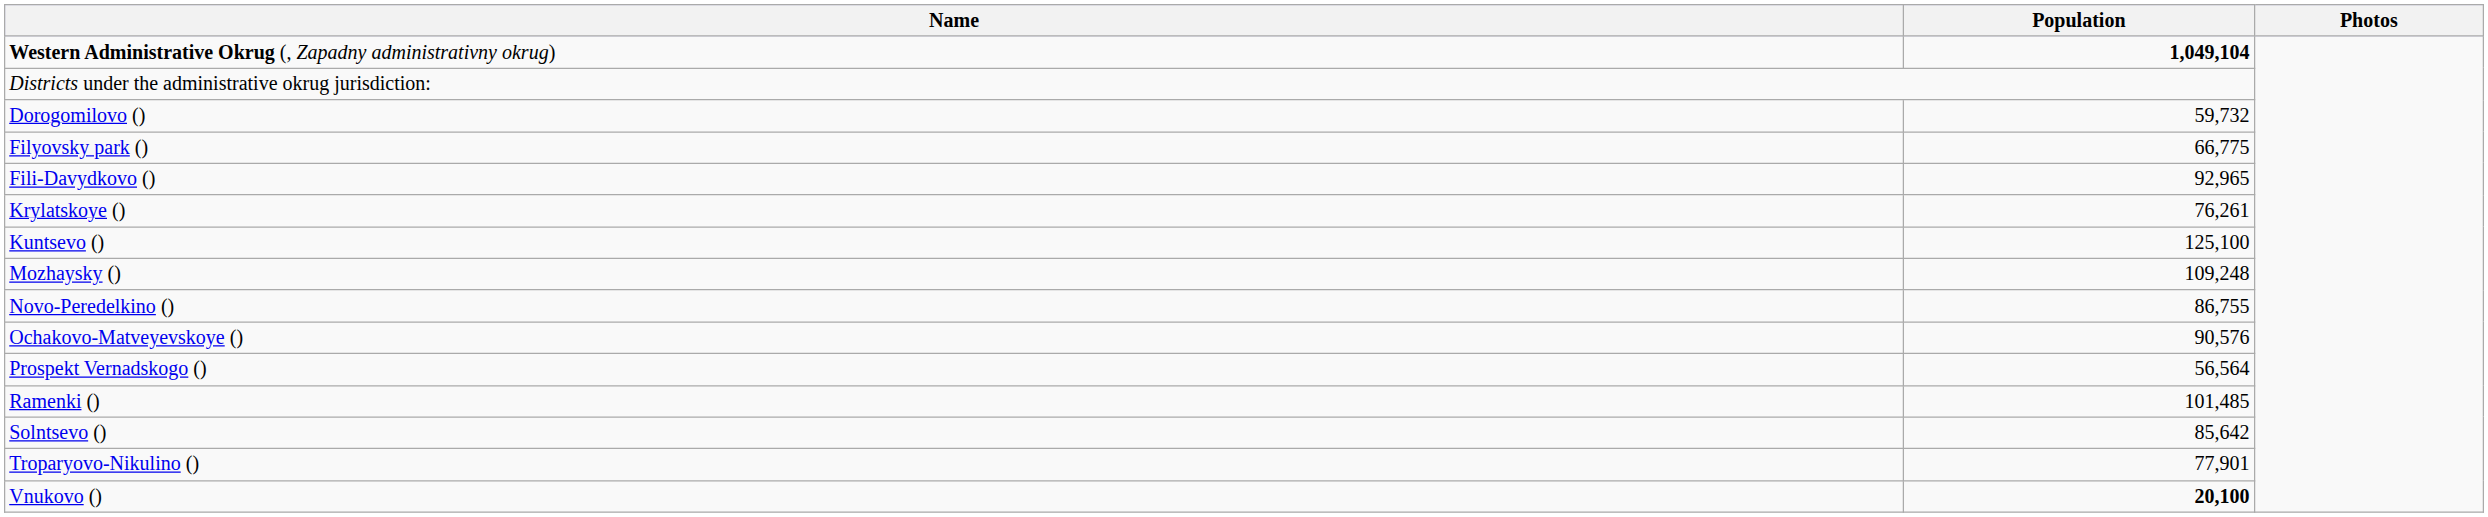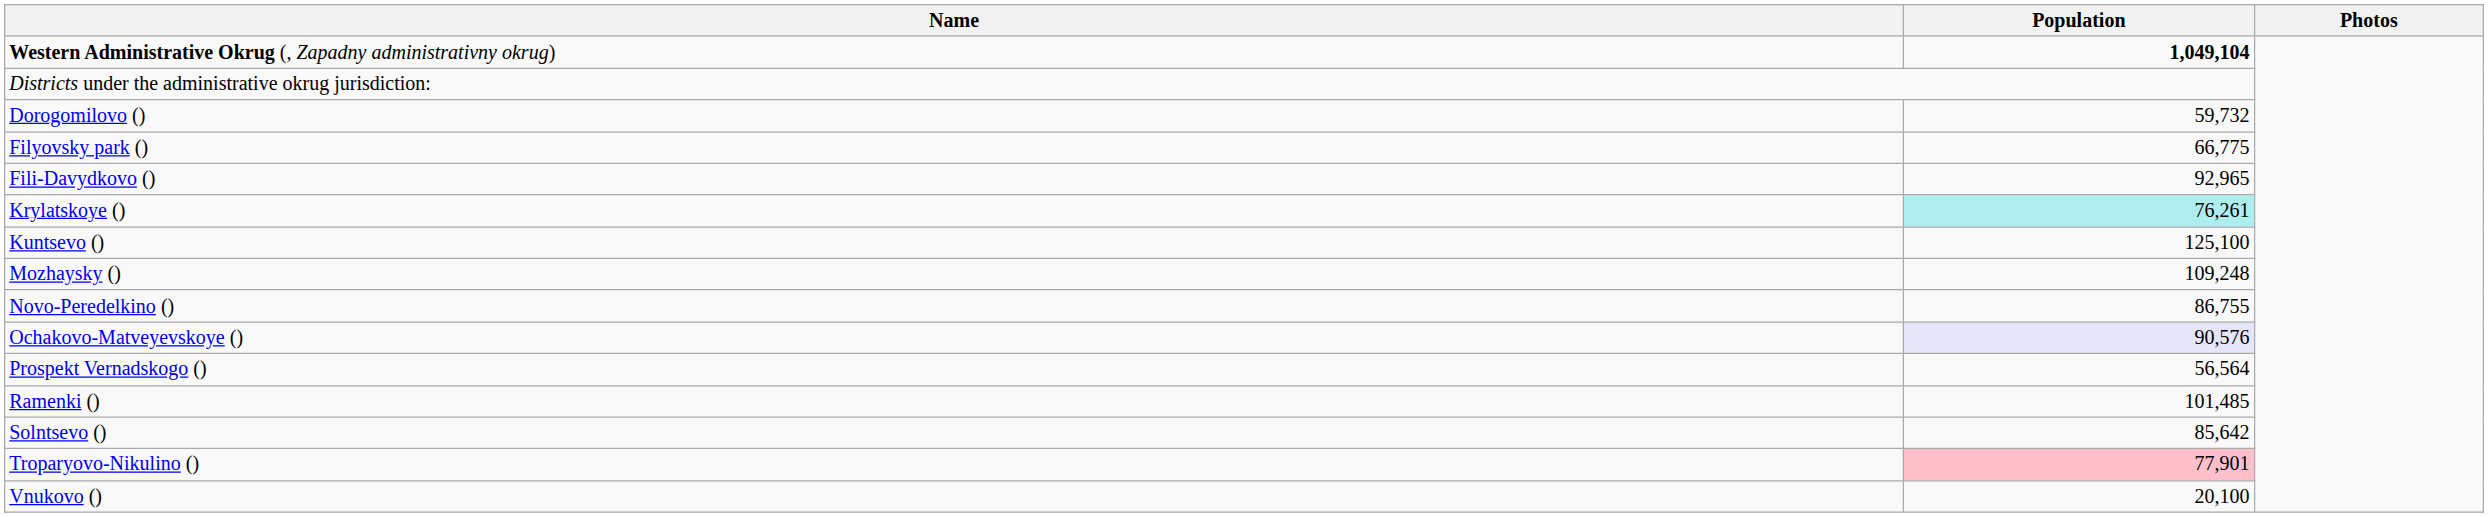(2222, 210) no background -> (2222, 210) paleturquoise background
(2222, 337) no background -> (2222, 337) lavender background
(2222, 464) no background -> (2222, 464) pink background
(2222, 496) bold -> (2222, 496) normal
